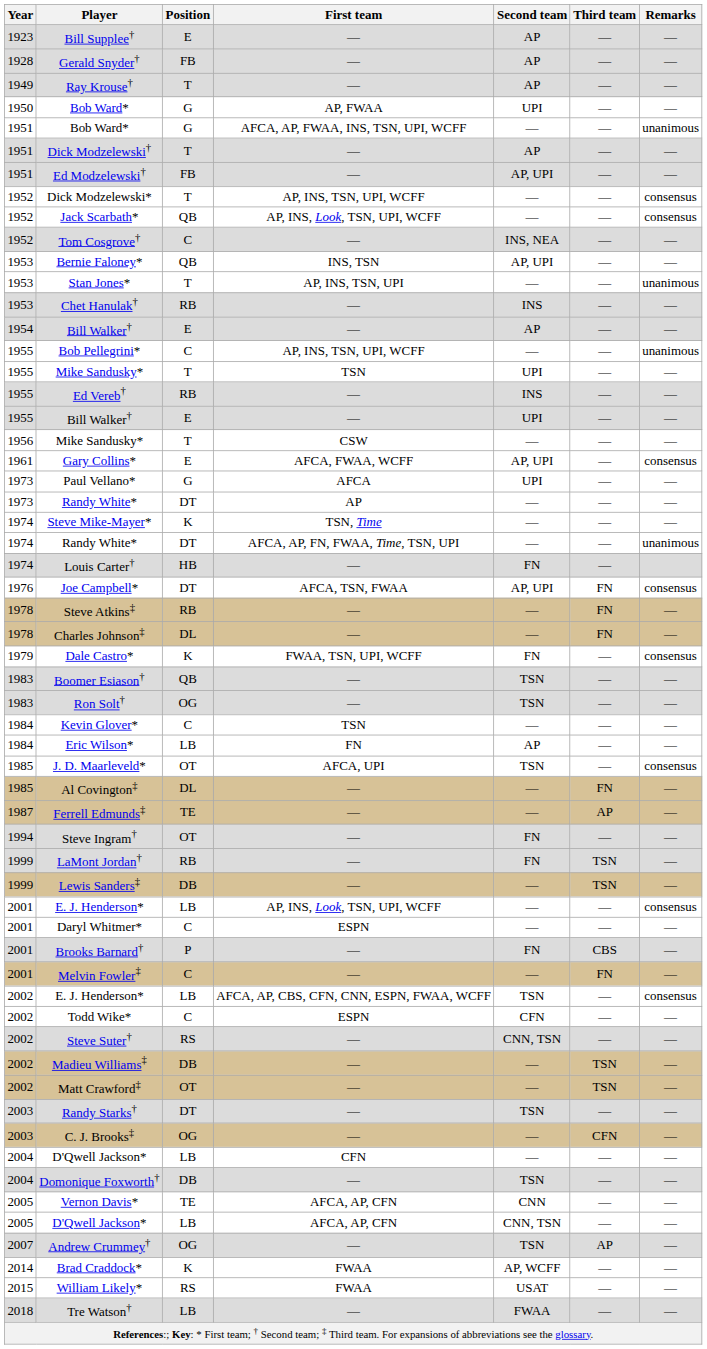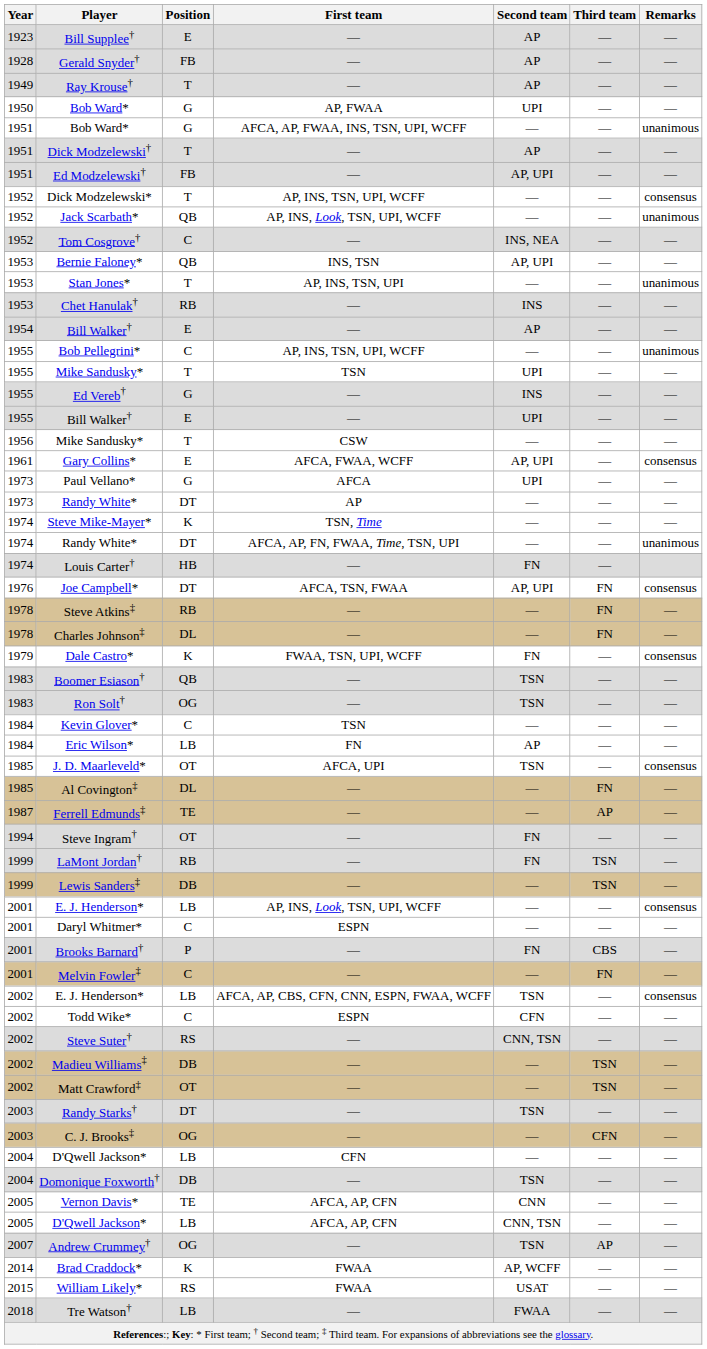(671, 217) consensus -> (671, 217) unanimous
(188, 393) RB -> (188, 393) G
